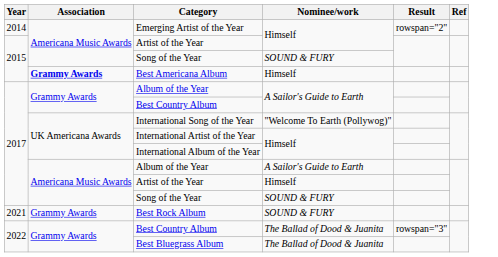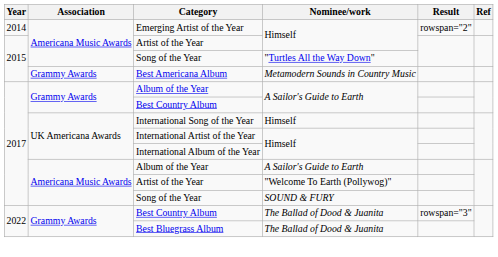(299, 58) SOUND & FURY -> (320, 58) "Turtles All the Way Down"
(66, 74) bold -> (64, 74) normal
(280, 74) Himself -> (340, 74) Metamodern Sounds in Country Music
(328, 120) "Welcome To Earth (Pollywog)" -> (280, 120) Himself
(280, 182) Himself -> (328, 182) "Welcome To Earth (Pollywog)"
- row: (16, 213)
